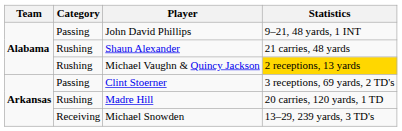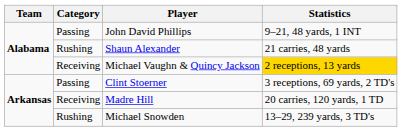(74, 65) Rushing -> (78, 65) Receiving
(74, 100) Rushing -> (78, 100) Receiving
(78, 117) Receiving -> (74, 117) Rushing
